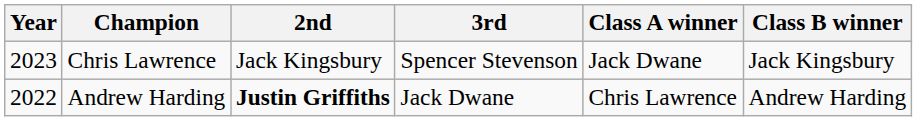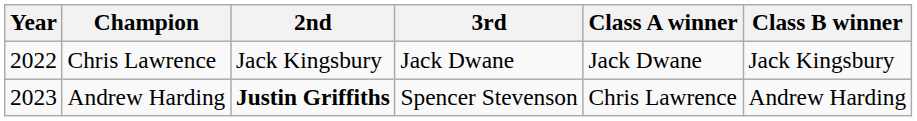(33, 60) 2023 -> (33, 60) 2022
(489, 60) Spencer Stevenson -> (457, 60) Jack Dwane
(33, 97) 2022 -> (33, 97) 2023
(457, 97) Jack Dwane -> (489, 97) Spencer Stevenson
